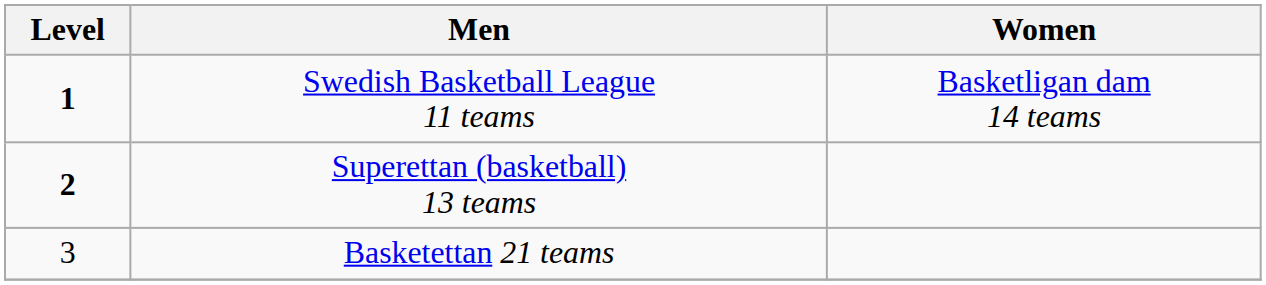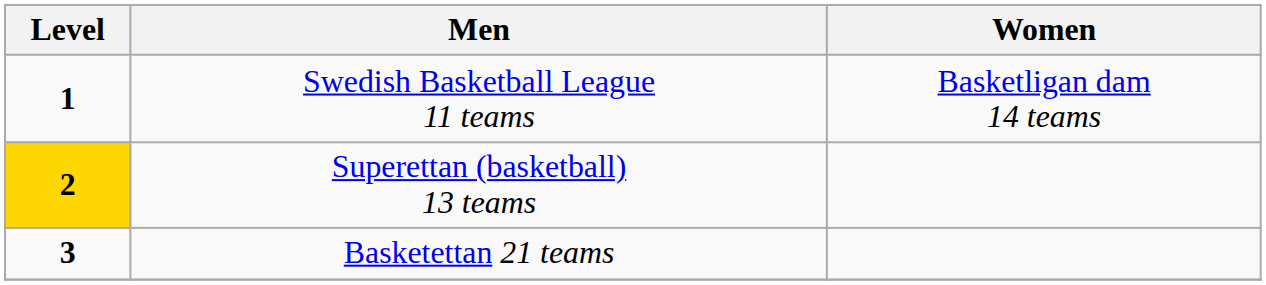(68, 184) no background -> (68, 184) gold background
(68, 252) normal -> (68, 252) bold
